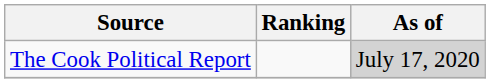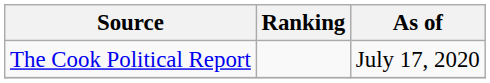(418, 58) lightgrey background -> (418, 58) no background
